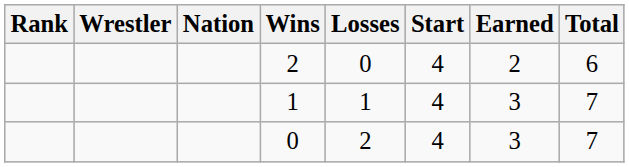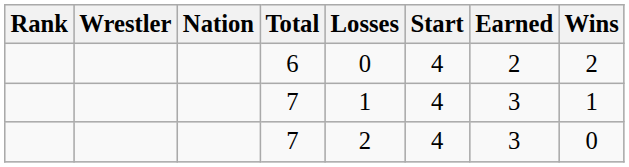columns swapped: (293, 24) <-> (592, 24)
